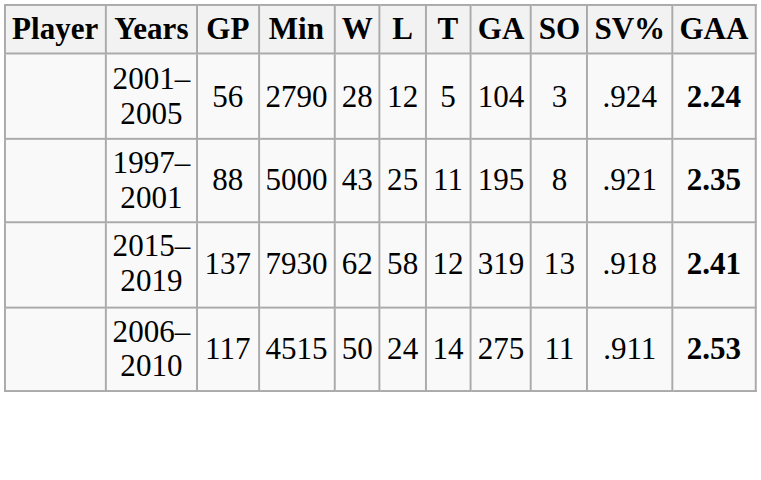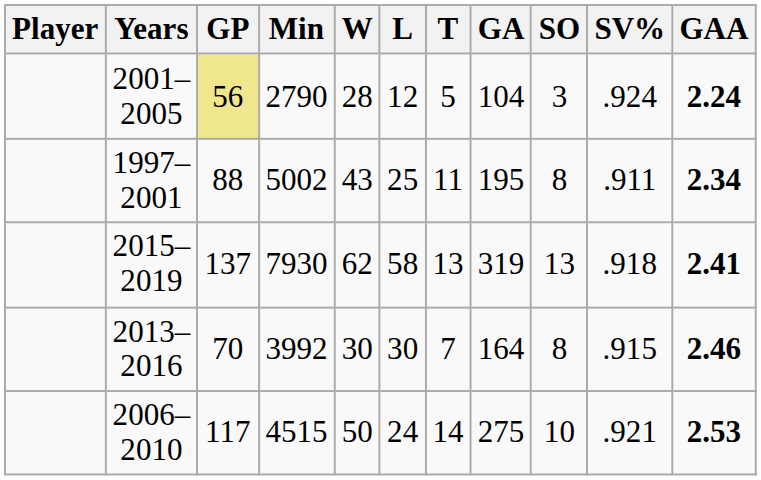(228, 95) no background -> (228, 95) khaki background
(296, 179) 5000 -> (296, 179) 5002
(630, 179) .921 -> (630, 179) .911
(714, 179) 2.35 -> (714, 179) 2.34
(448, 264) 12 -> (448, 264) 13
+ row: (151, 348)
(559, 348) 11 -> (559, 432) 10
(630, 348) .911 -> (630, 432) .921
